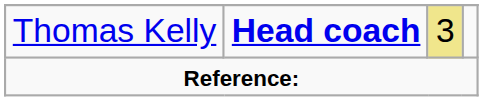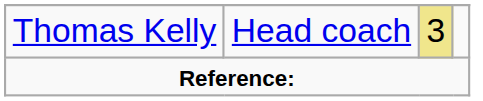(326, 31) bold -> (321, 31) normal
